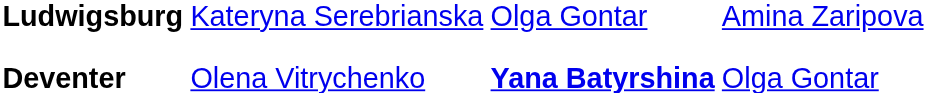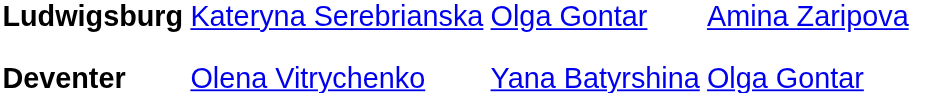(603, 78) bold -> (595, 78) normal
